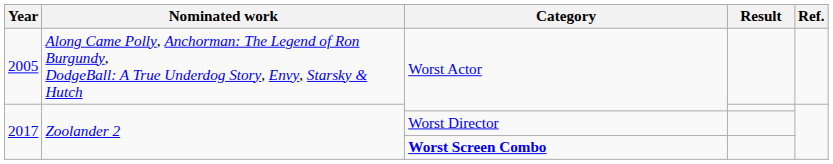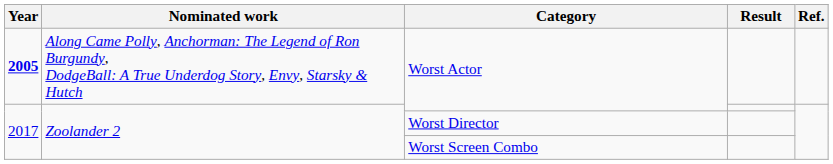(23, 66) normal -> (23, 66) bold
(477, 147) bold -> (473, 147) normal
